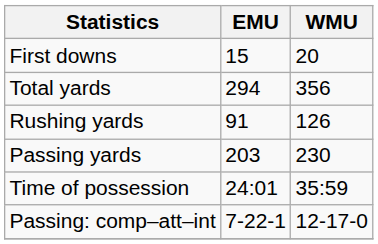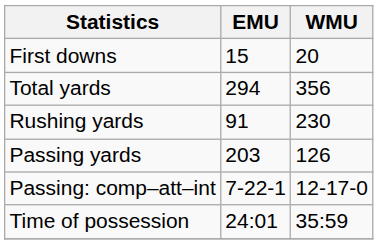(313, 121) 126 -> (313, 121) 230
(313, 155) 230 -> (313, 155) 126
rows swapped: (113, 221) <-> (99, 188)
